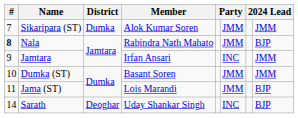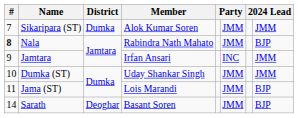(150, 74) Basant Soren -> (164, 74) Uday Shankar Singh
(164, 105) Uday Shankar Singh -> (150, 105) Basant Soren
(231, 105) INC -> (233, 105) JMM
